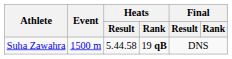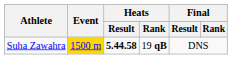(86, 46) no background -> (86, 46) gold background
(121, 46) normal -> (121, 46) bold
